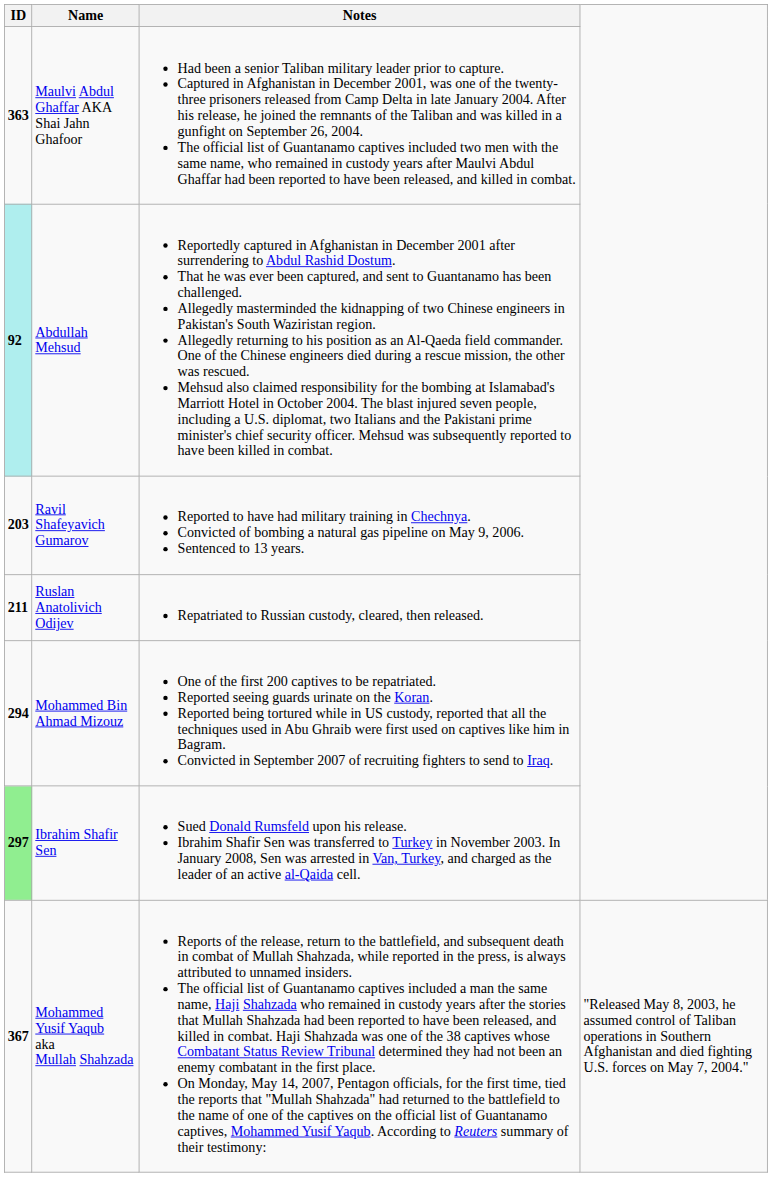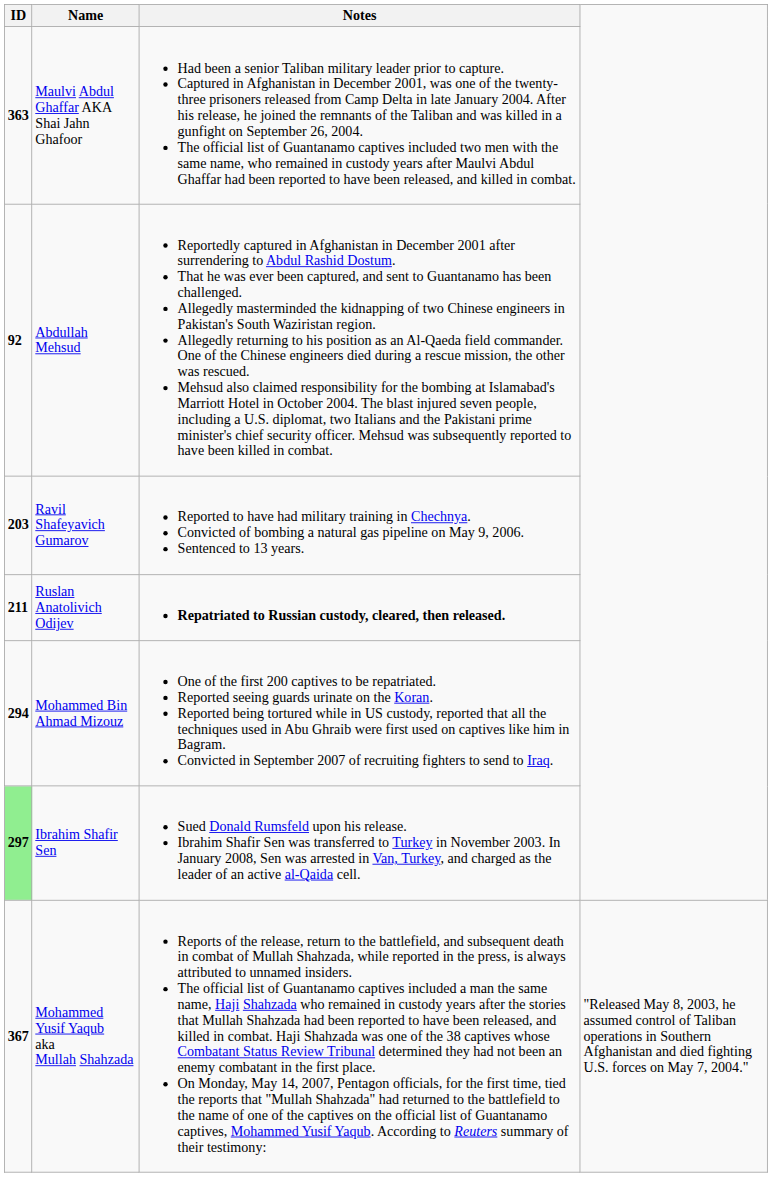(15, 340) paleturquoise background -> (15, 340) no background
(360, 615) normal -> (360, 615) bold
